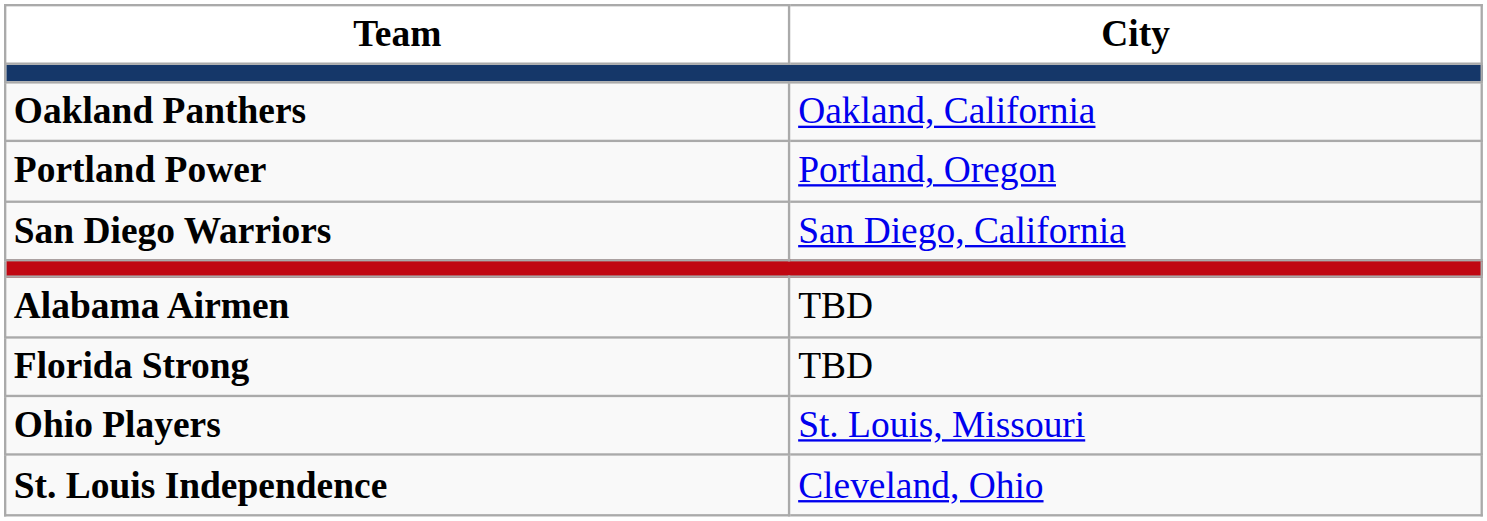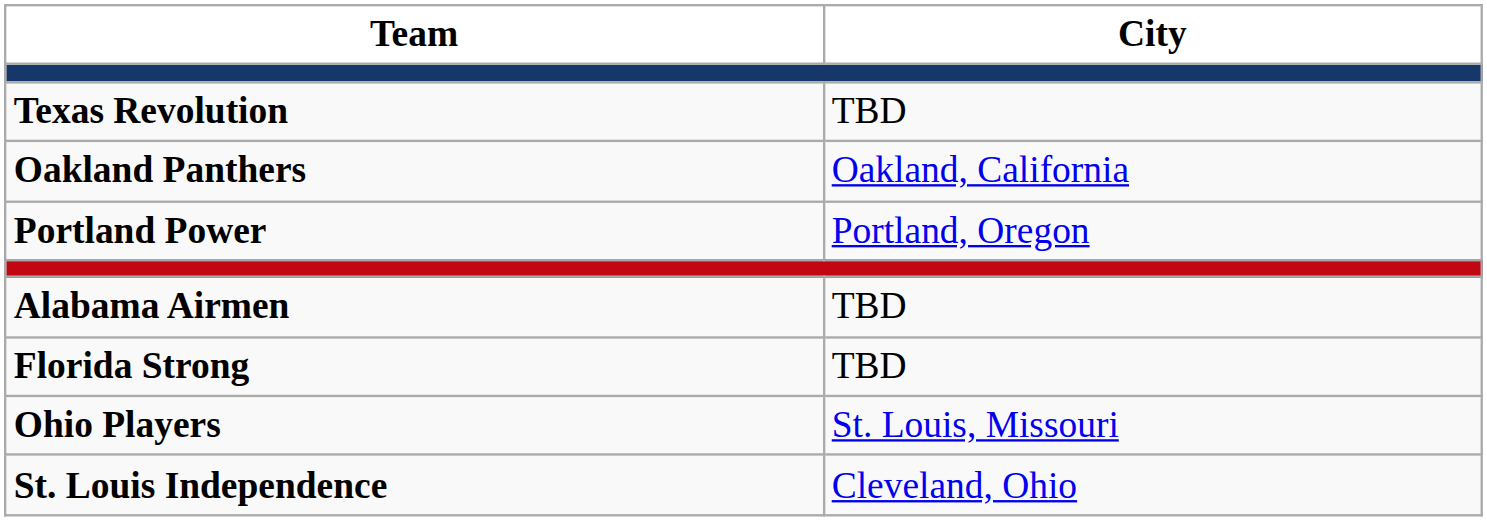+ row: (151, 110)
- row: (173, 229)
